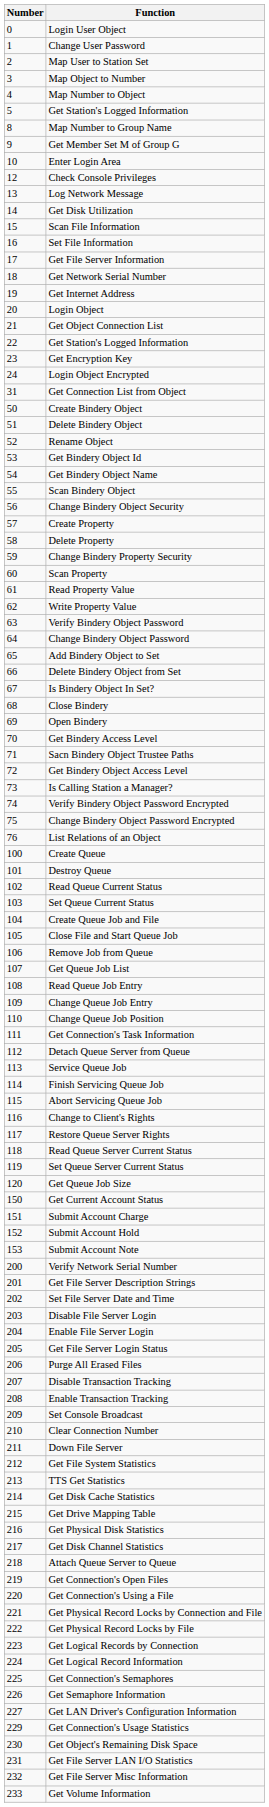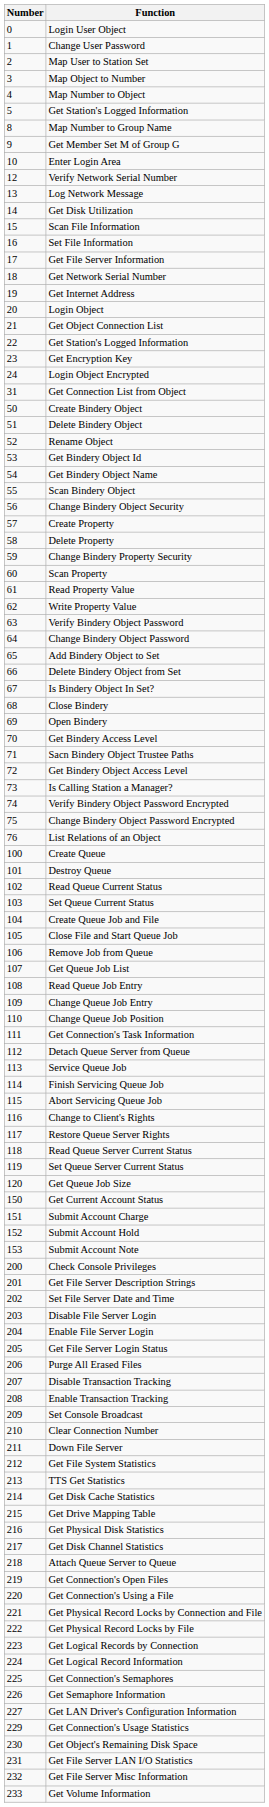(102, 177) Check Console Privileges -> (113, 177) Verify Network Serial Number
(113, 1266) Verify Network Serial Number -> (102, 1266) Check Console Privileges
